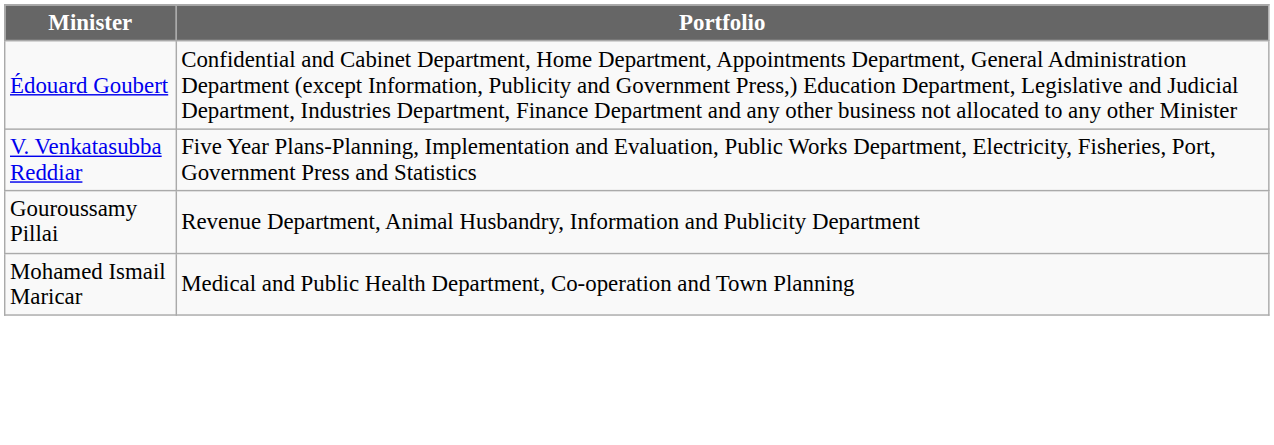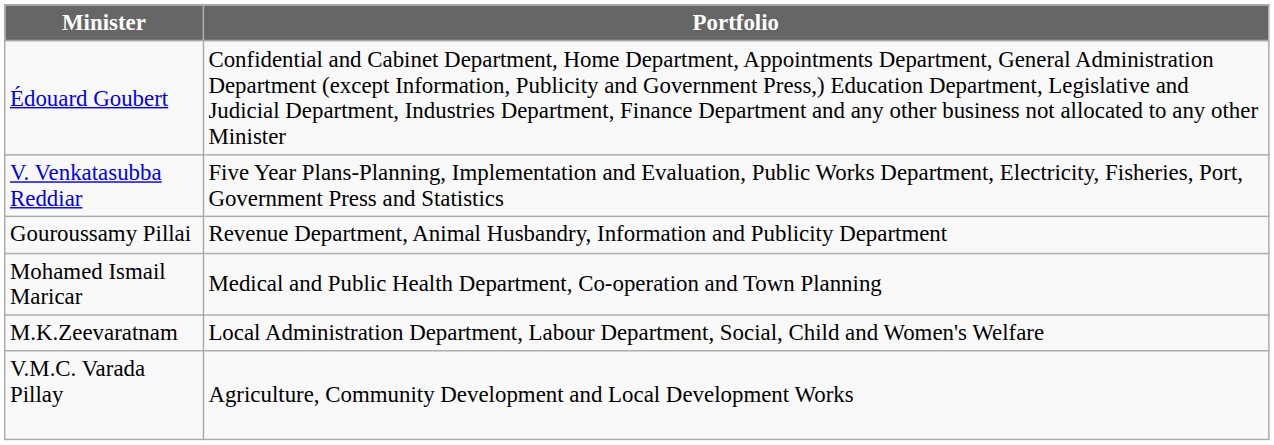+ row: (94, 332)
+ row: (78, 381)
